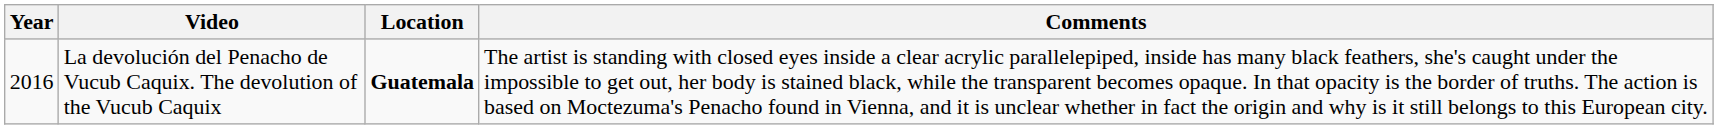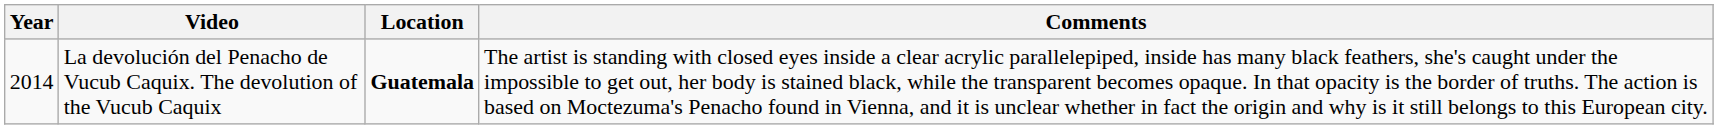(32, 81) 2016 -> (32, 81) 2014
